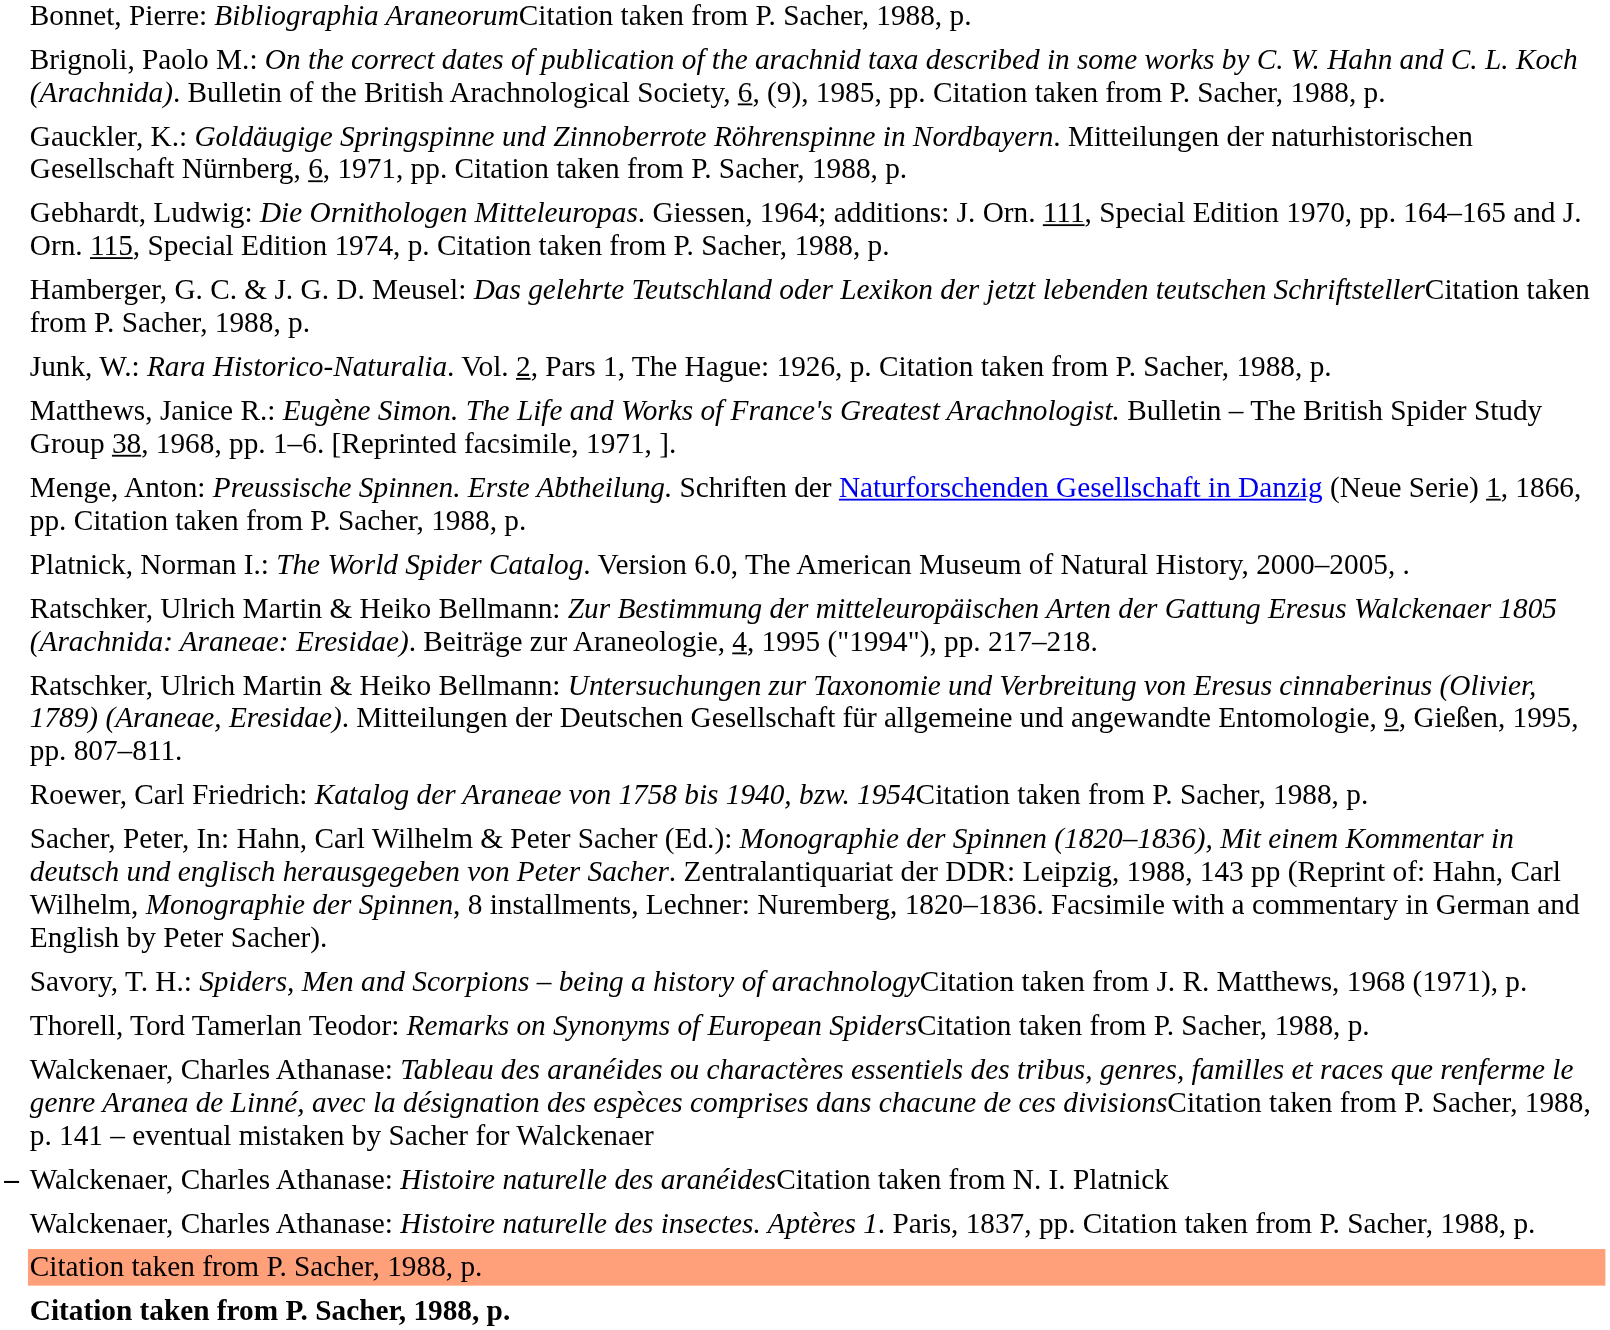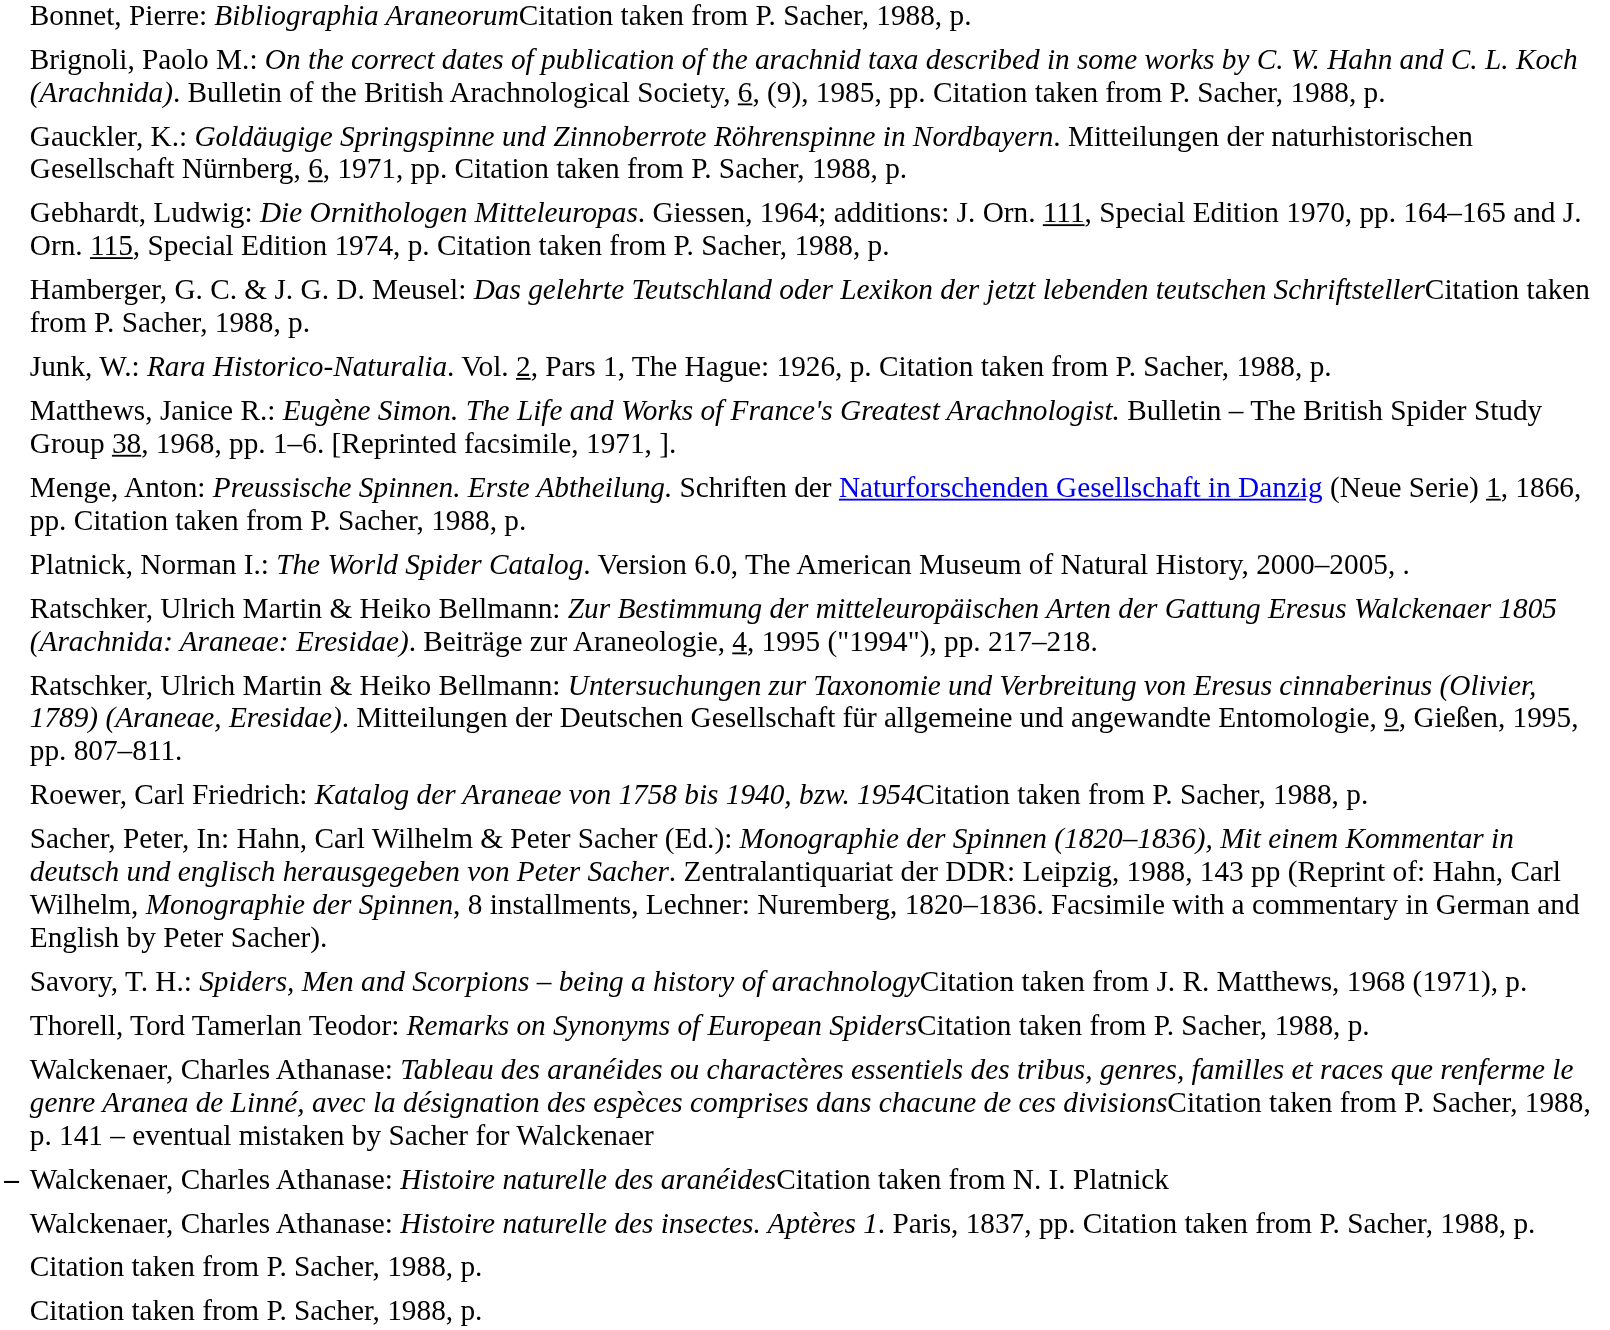(260, 1266) lightsalmon background -> (260, 1266) no background
(274, 1310) bold -> (260, 1310) normal
